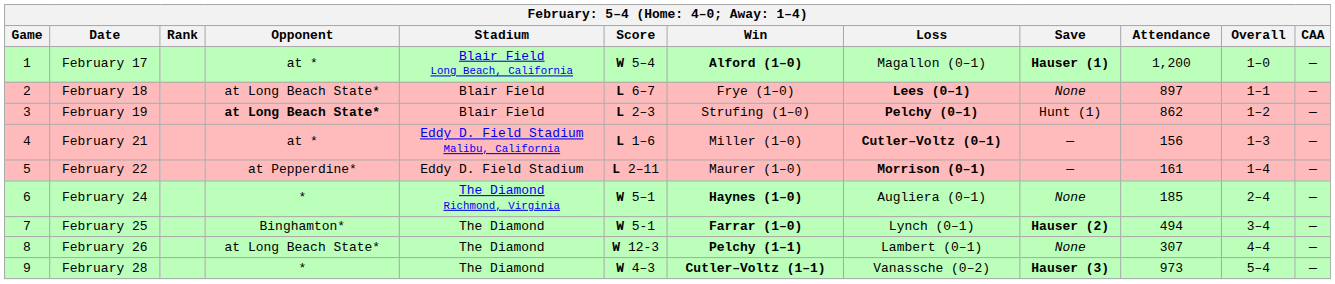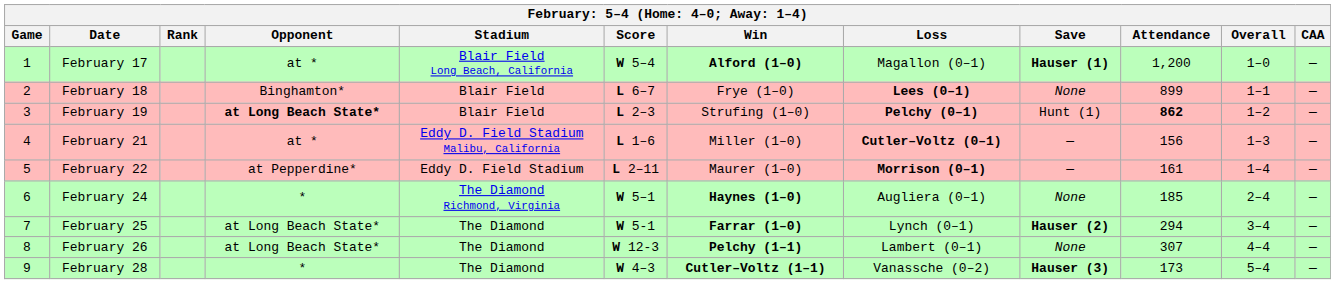(302, 92) at Long Beach State* -> (302, 92) Binghamton*
(1171, 92) 897 -> (1171, 92) 899
(1171, 113) normal -> (1171, 113) bold
(302, 227) Binghamton* -> (302, 227) at Long Beach State*
(1171, 227) 494 -> (1171, 227) 294
(1171, 268) 973 -> (1171, 268) 173
